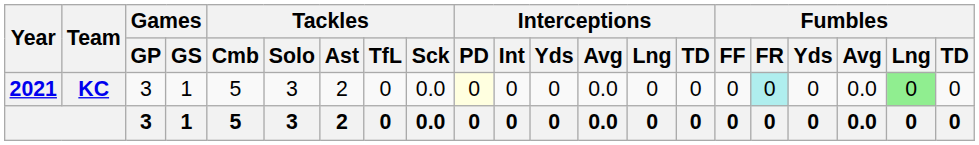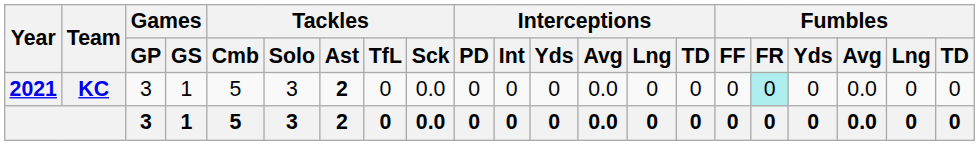(342, 88) normal -> (342, 88) bold
(474, 88) lightyellow background -> (474, 88) no background
(911, 88) lightgreen background -> (911, 88) no background
